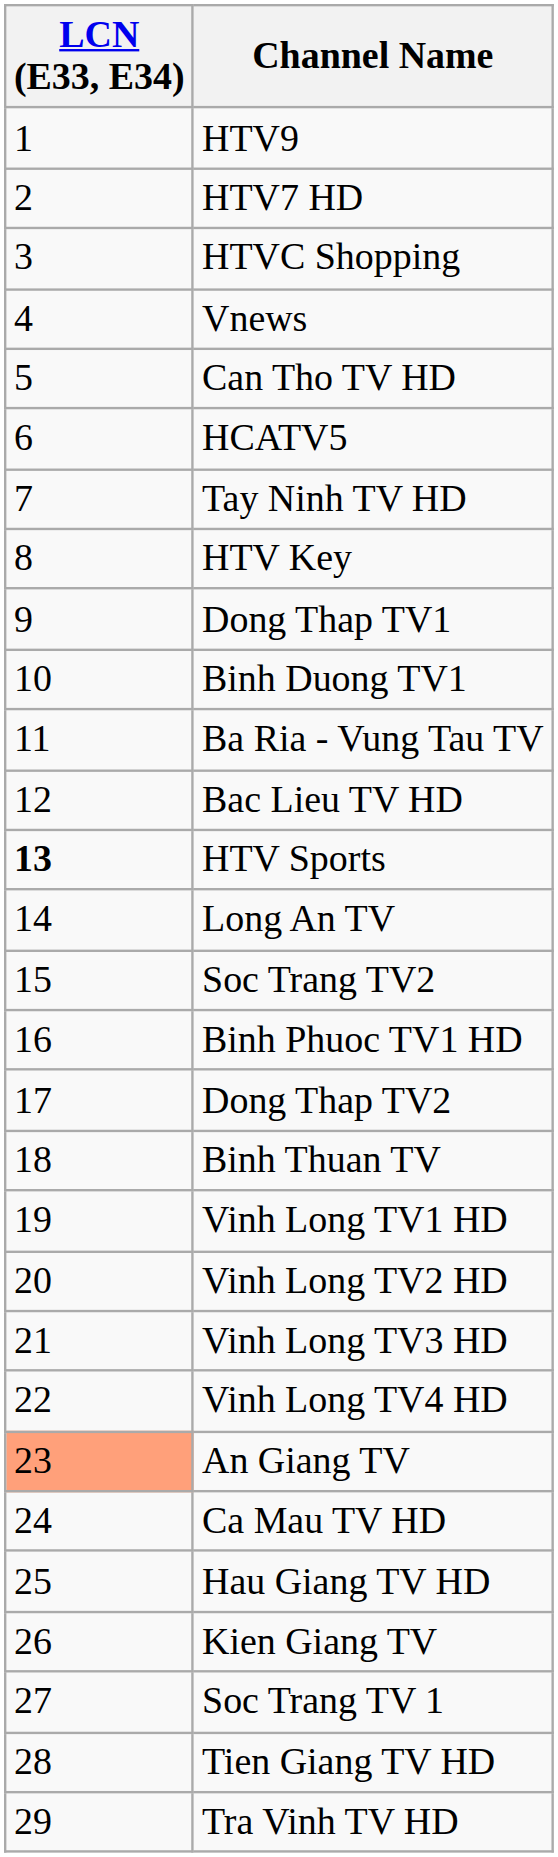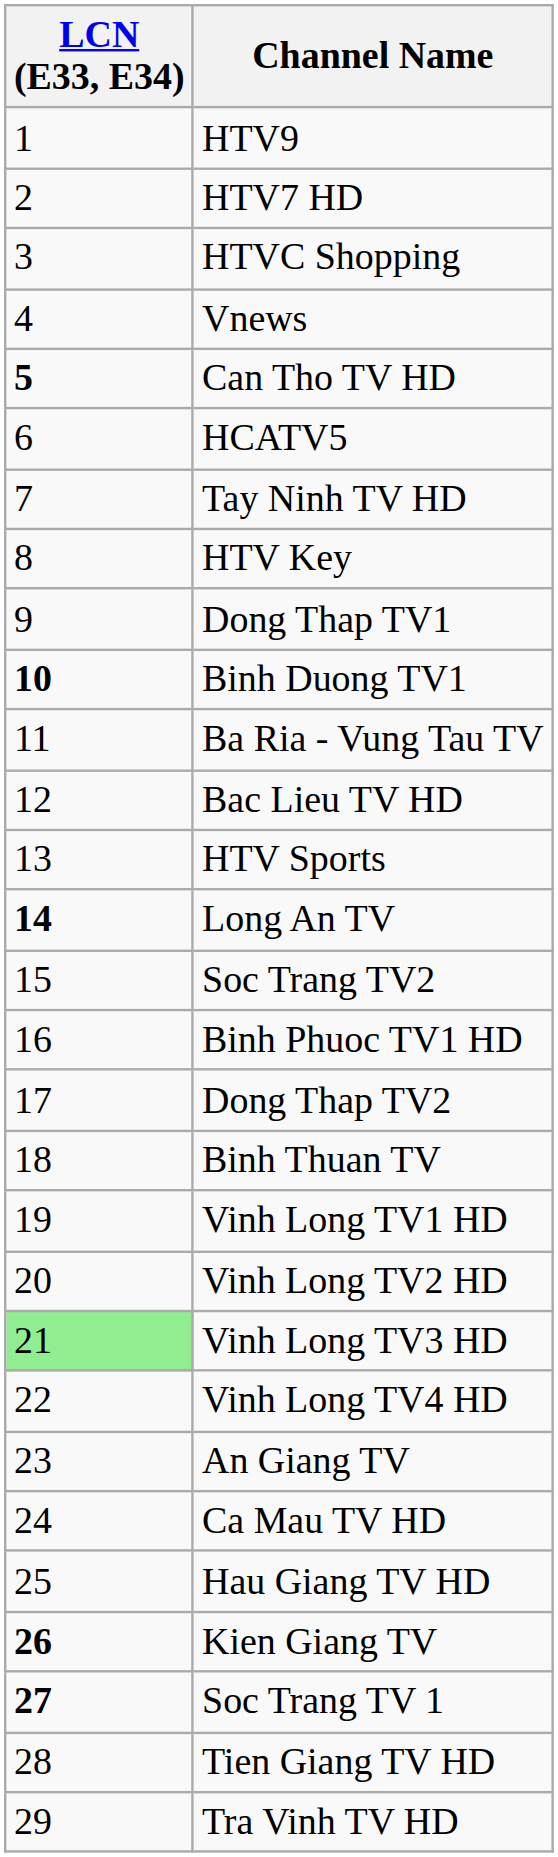(23, 377) normal -> (23, 377) bold
(33, 678) normal -> (33, 678) bold
(33, 859) bold -> (33, 859) normal
(33, 919) normal -> (33, 919) bold
(33, 1340) no background -> (33, 1340) lightgreen background
(33, 1460) lightsalmon background -> (33, 1460) no background
(33, 1640) normal -> (33, 1640) bold
(33, 1700) normal -> (33, 1700) bold
